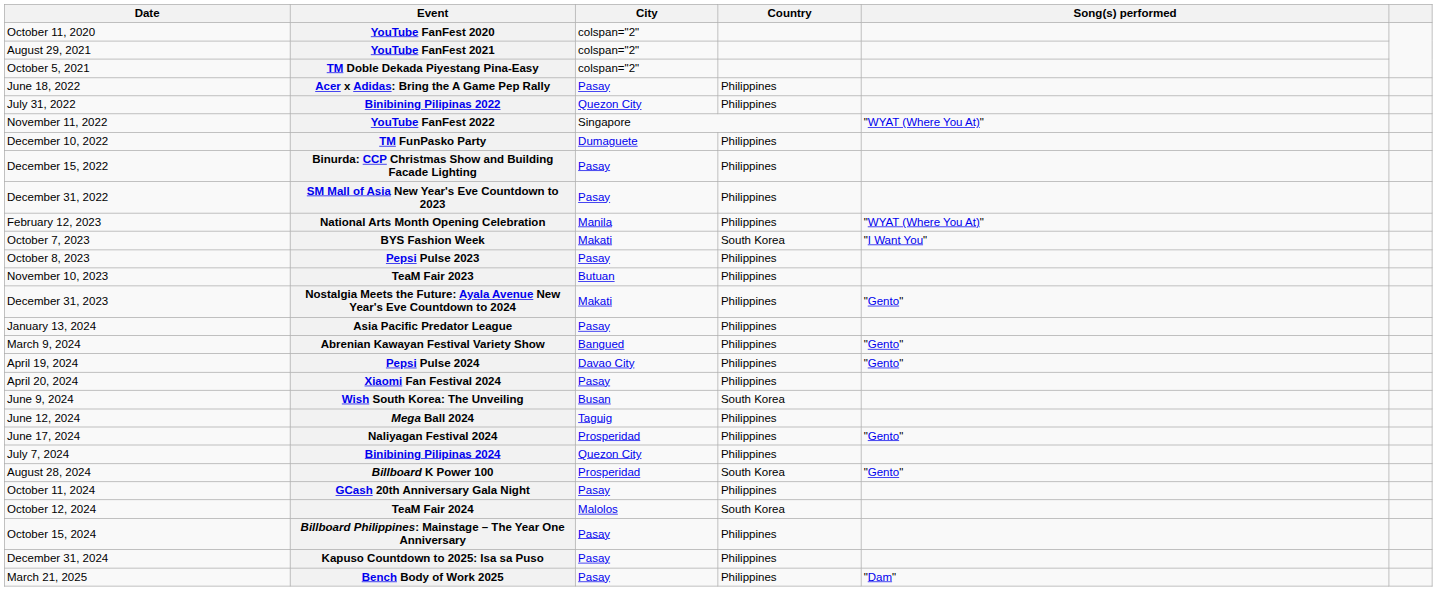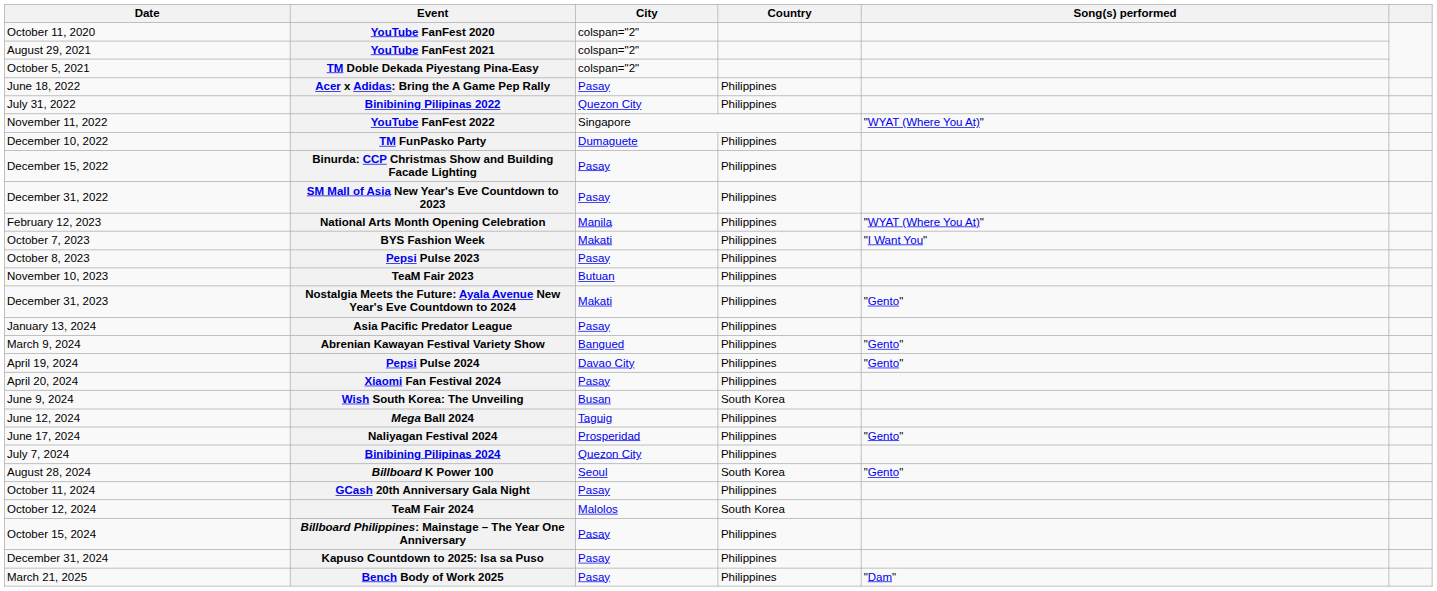(753, 240) South Korea -> (749, 240) Philippines
(609, 472) Prosperidad -> (593, 472) Seoul
